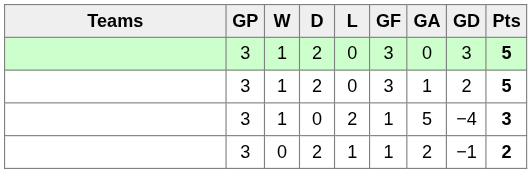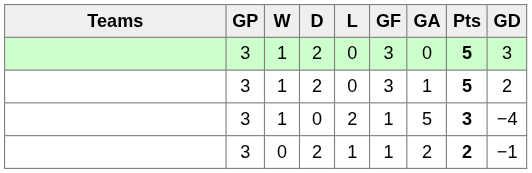columns swapped: (467, 20) <-> (507, 20)
